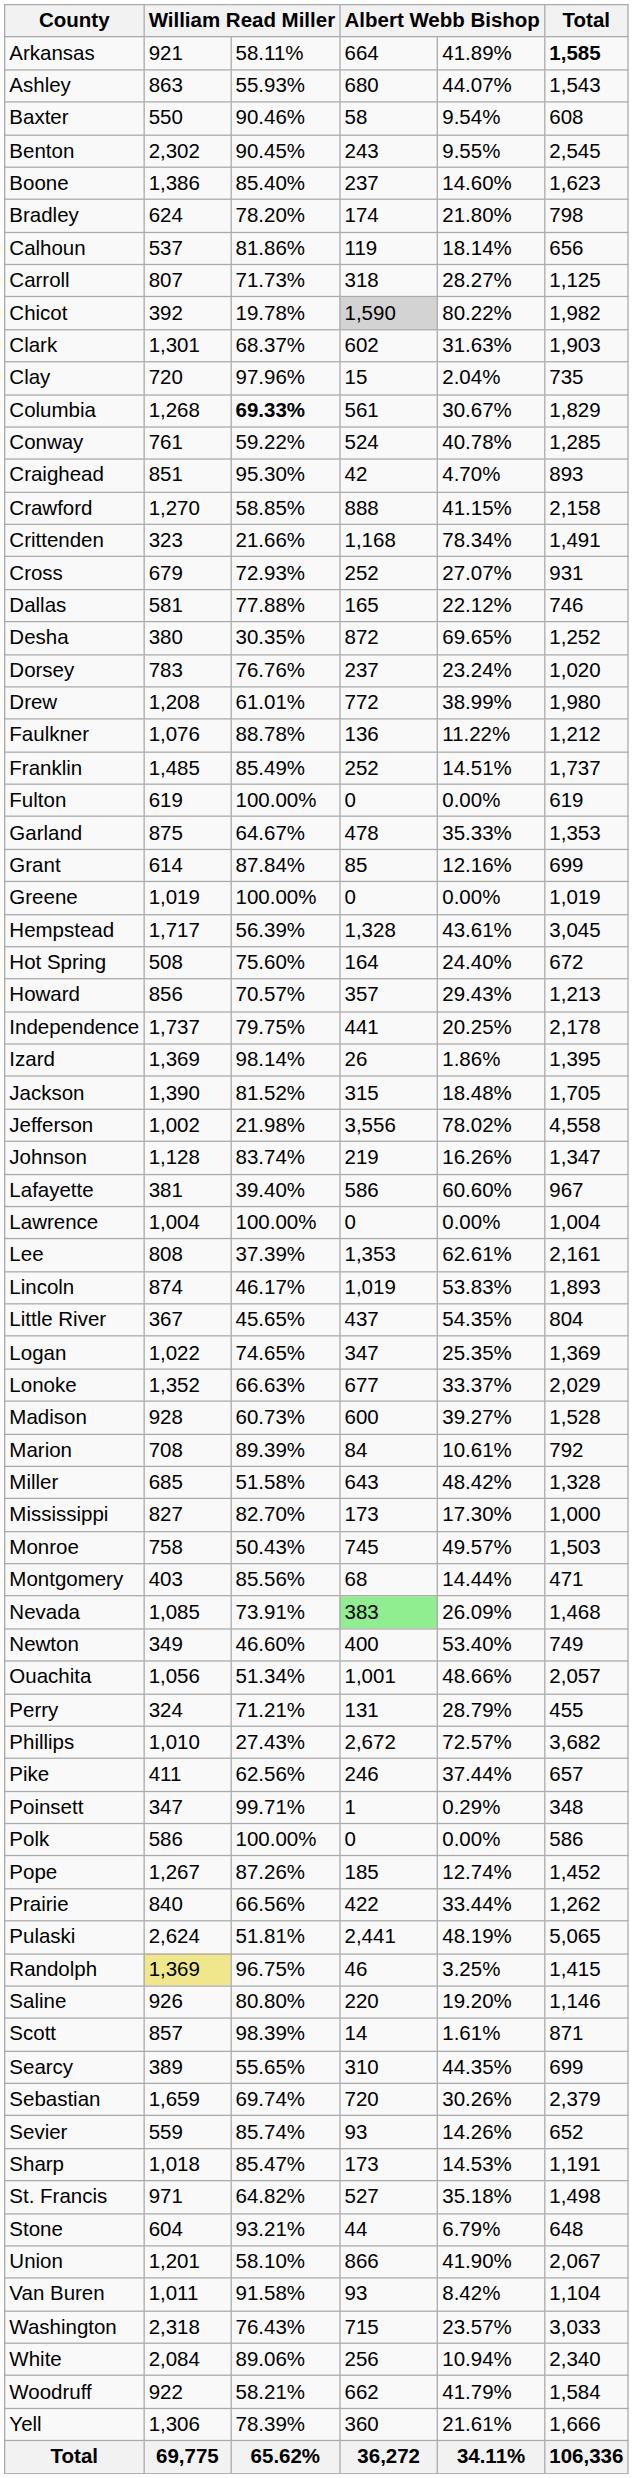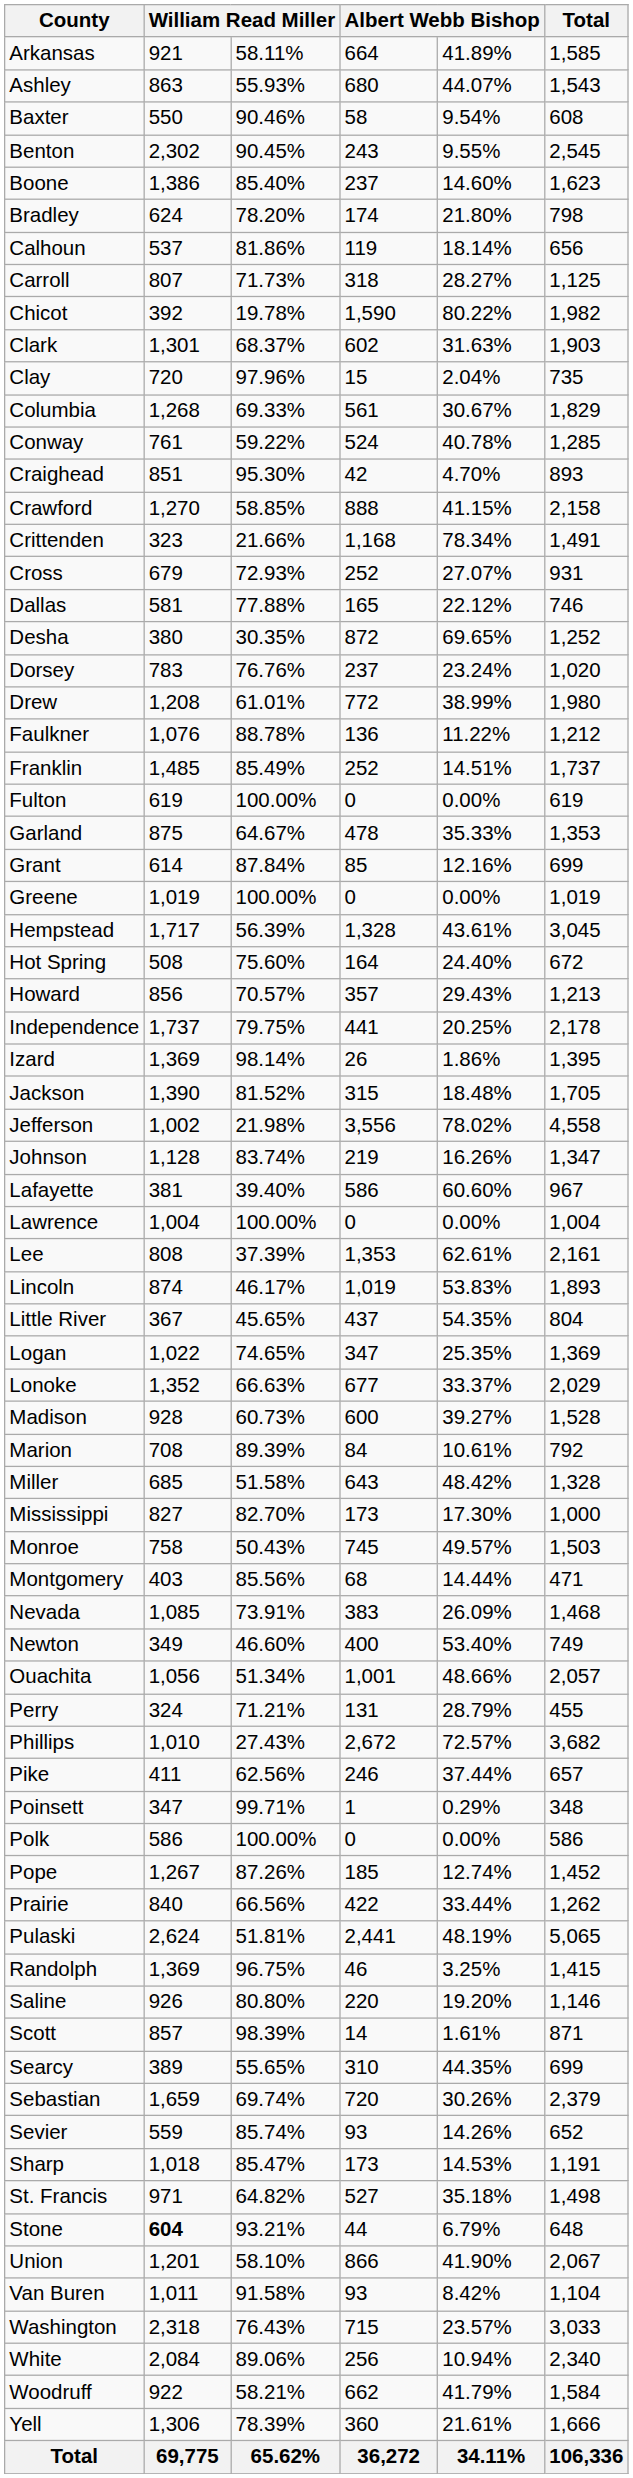(575, 53) bold -> (575, 53) normal
(370, 313) lightgrey background -> (370, 313) no background
(270, 410) bold -> (270, 410) normal
(362, 1612) lightgreen background -> (362, 1612) no background
(174, 1969) khaki background -> (174, 1969) no background
(166, 2229) normal -> (166, 2229) bold
